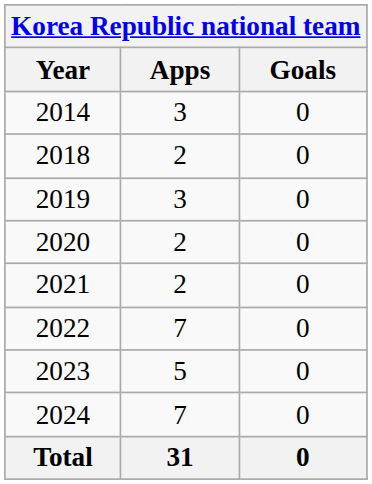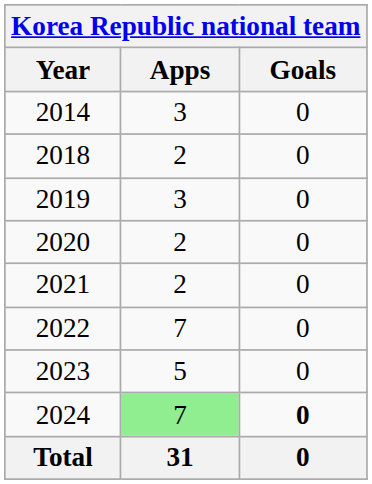(180, 414) no background -> (180, 414) lightgreen background
(303, 414) normal -> (303, 414) bold
